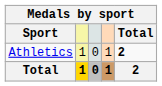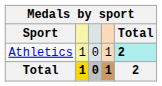(121, 52) no background -> (121, 52) paleturquoise background
